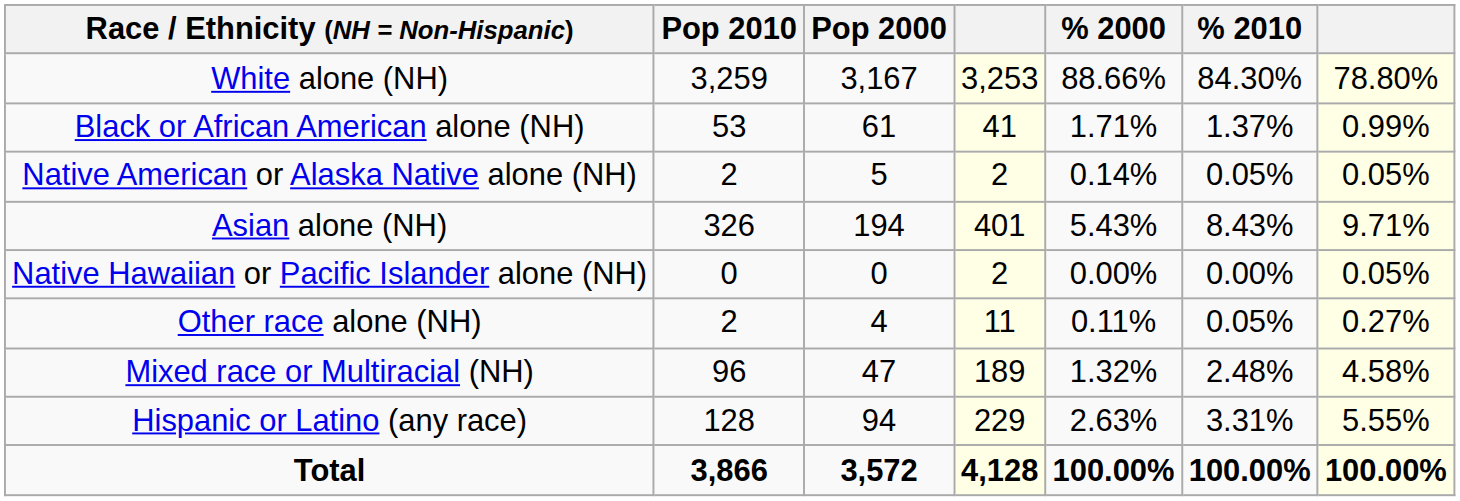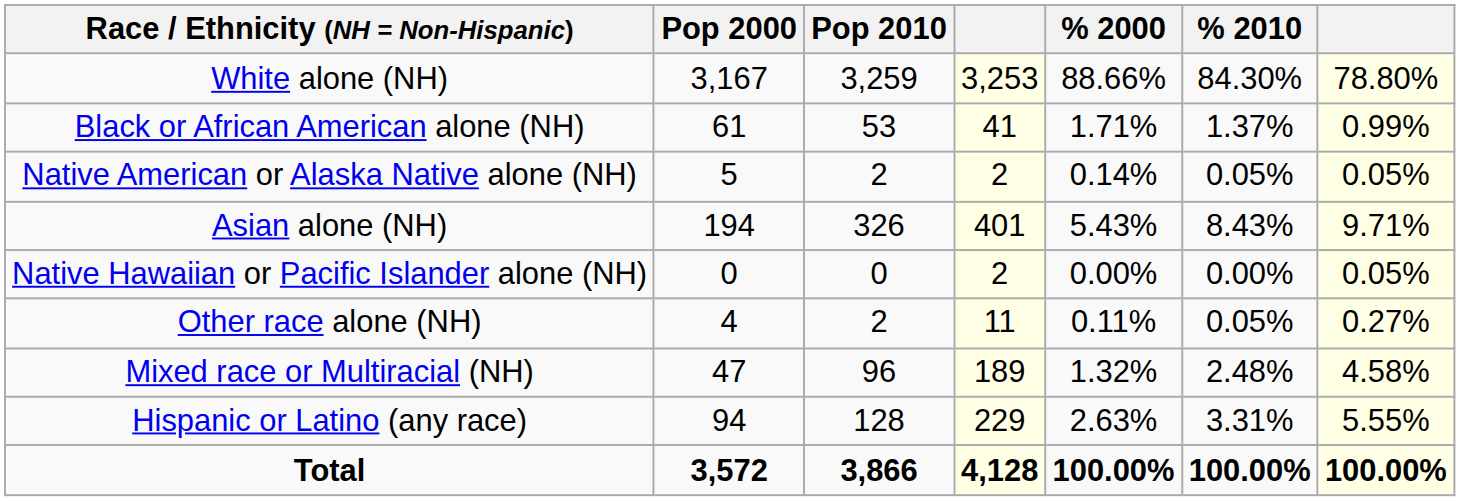columns swapped: (879, 28) <-> (729, 28)
